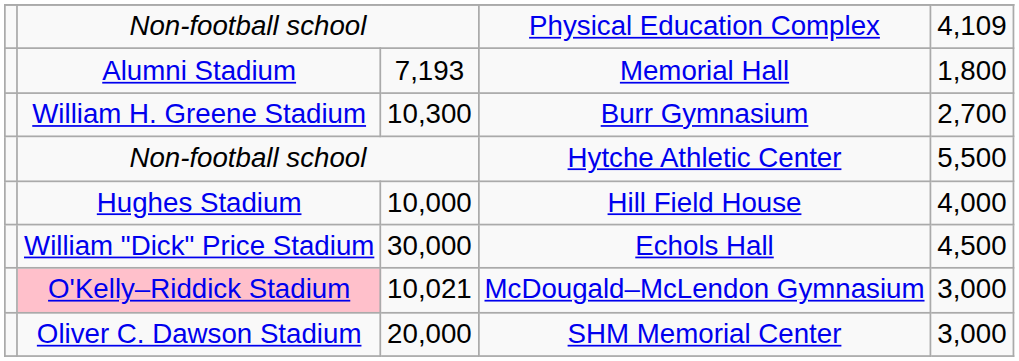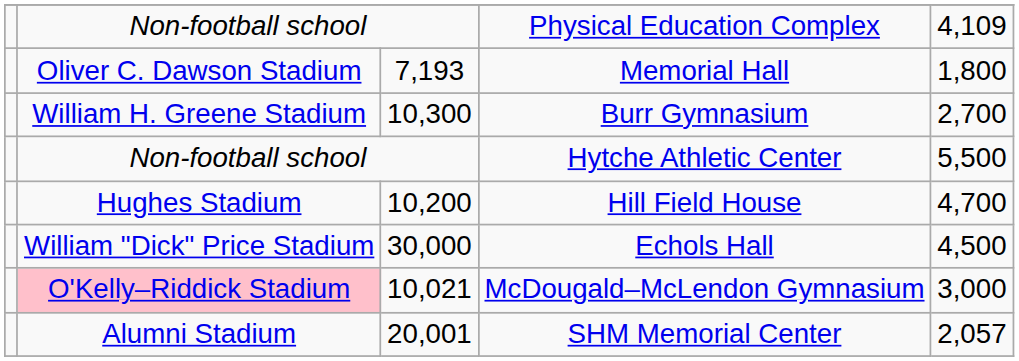(199, 70) Alumni Stadium -> (199, 70) Oliver C. Dawson Stadium
(429, 202) 10,000 -> (429, 202) 10,200
(972, 202) 4,000 -> (972, 202) 4,700
(199, 333) Oliver C. Dawson Stadium -> (199, 333) Alumni Stadium
(429, 333) 20,000 -> (429, 333) 20,001
(972, 333) 3,000 -> (972, 333) 2,057
